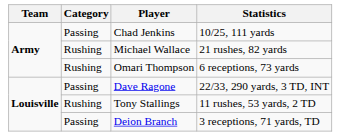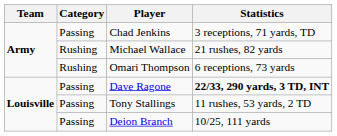(237, 31) 10/25, 111 yards -> (255, 31) 3 receptions, 71 yards, TD
(264, 85) normal -> (262, 85) bold
(83, 103) Rushing -> (77, 103) Passing
(259, 121) 3 receptions, 71 yards, TD -> (232, 121) 10/25, 111 yards
